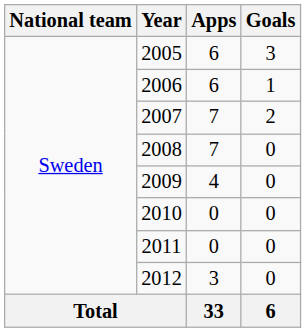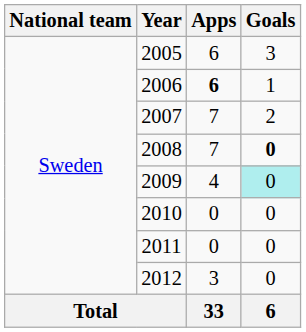(214, 85) normal -> (214, 85) bold
(271, 149) normal -> (271, 149) bold
(271, 181) no background -> (271, 181) paleturquoise background
